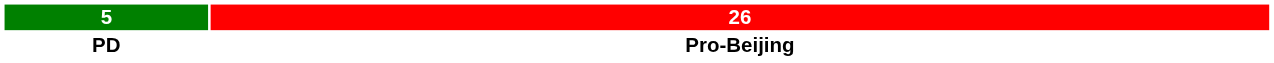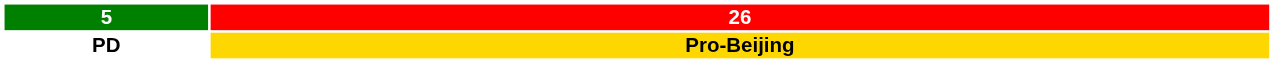(740, 45) no background -> (740, 45) gold background
